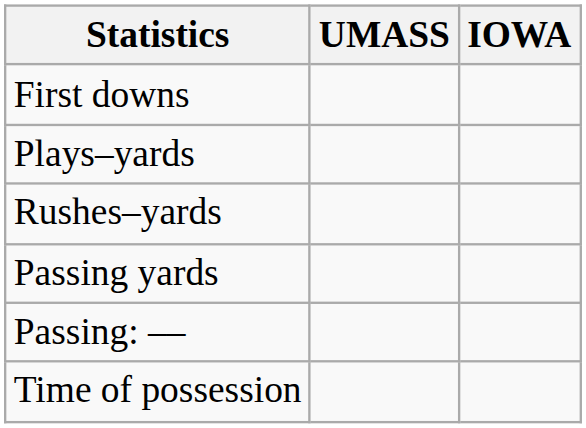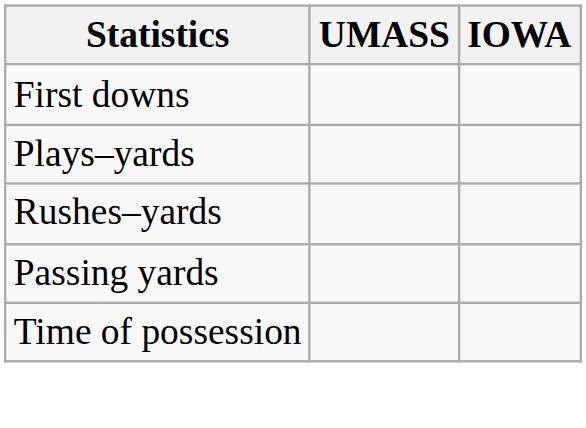- row: (100, 331)
